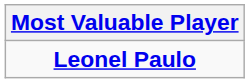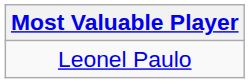(125, 58) bold -> (125, 58) normal
